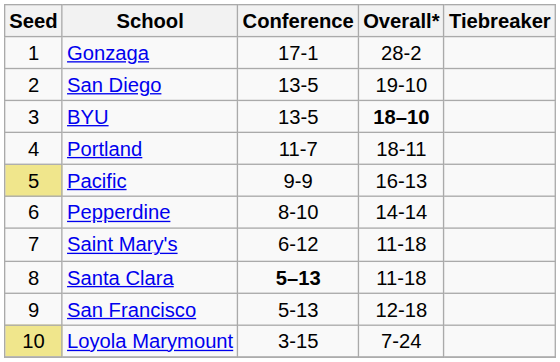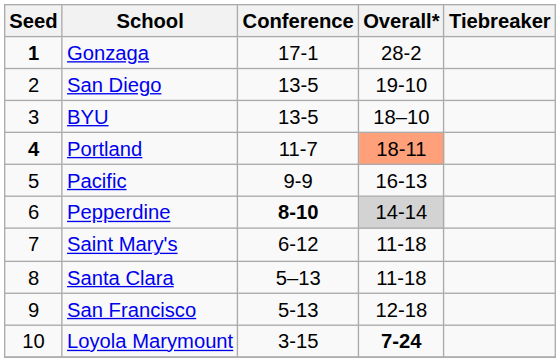(33, 53) normal -> (33, 53) bold
(401, 117) bold -> (401, 117) normal
(33, 149) normal -> (33, 149) bold
(401, 149) no background -> (401, 149) lightsalmon background
(33, 181) khaki background -> (33, 181) no background
(298, 213) normal -> (298, 213) bold
(401, 213) no background -> (401, 213) lightgrey background
(298, 277) bold -> (298, 277) normal
(34, 341) khaki background -> (34, 341) no background
(401, 341) normal -> (401, 341) bold
